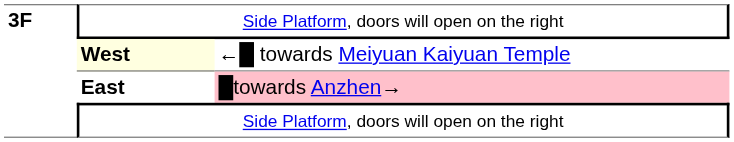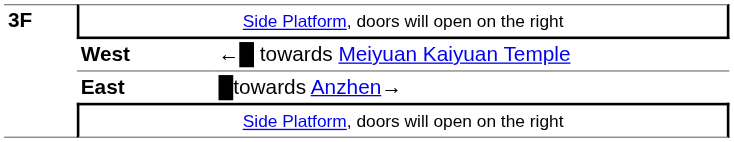(105, 54) lightyellow background -> (105, 54) no background
(310, 87) pink background -> (310, 87) no background
